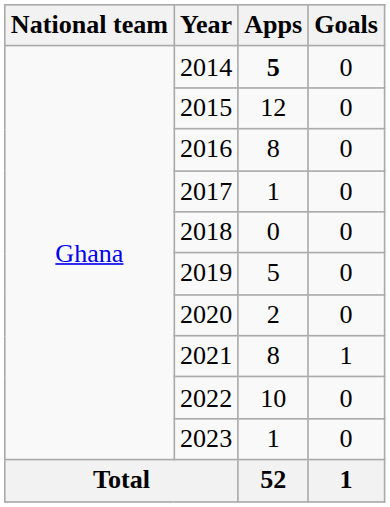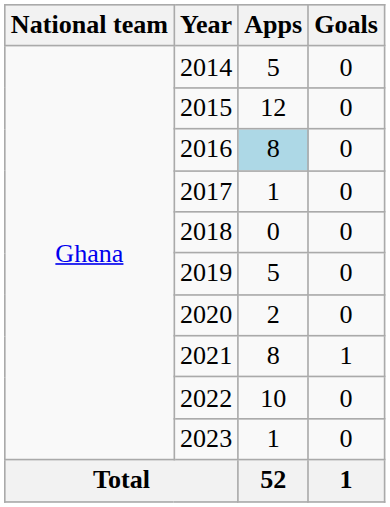(273, 66) bold -> (273, 66) normal
(273, 149) no background -> (273, 149) lightblue background
